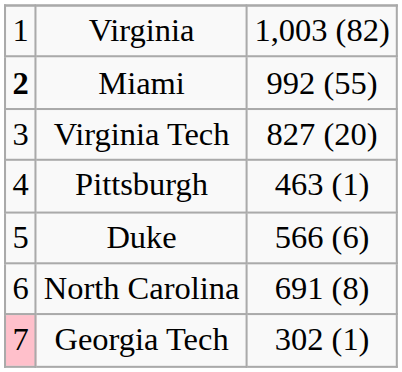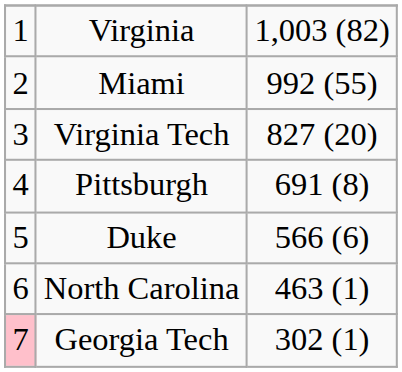(21, 82) bold -> (21, 82) normal
(322, 185) 463 (1) -> (322, 185) 691 (8)
(322, 288) 691 (8) -> (322, 288) 463 (1)
